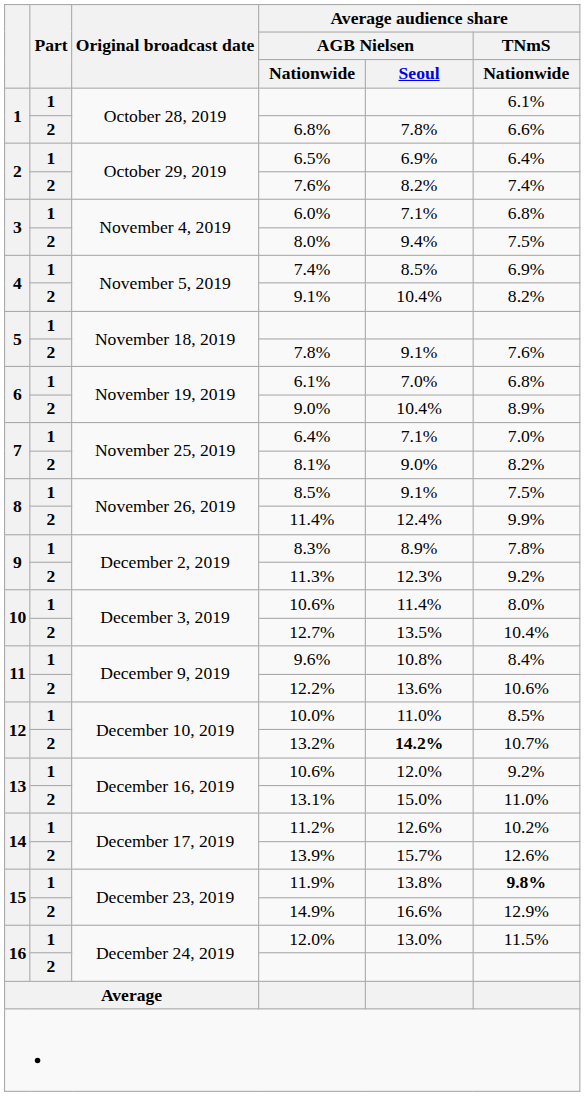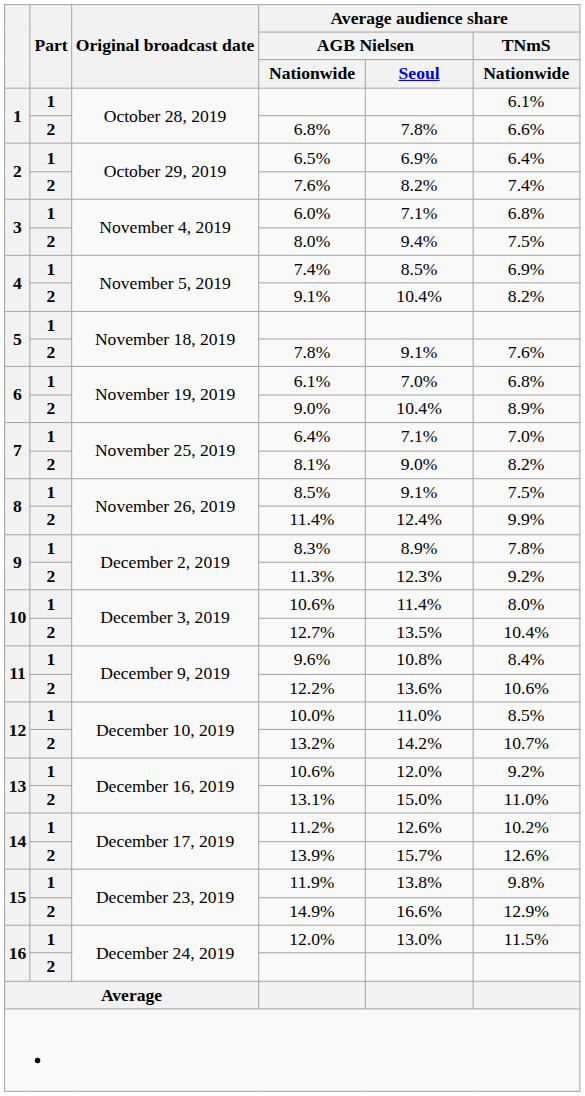(419, 743) bold -> (419, 743) normal
(526, 883) bold -> (526, 883) normal
